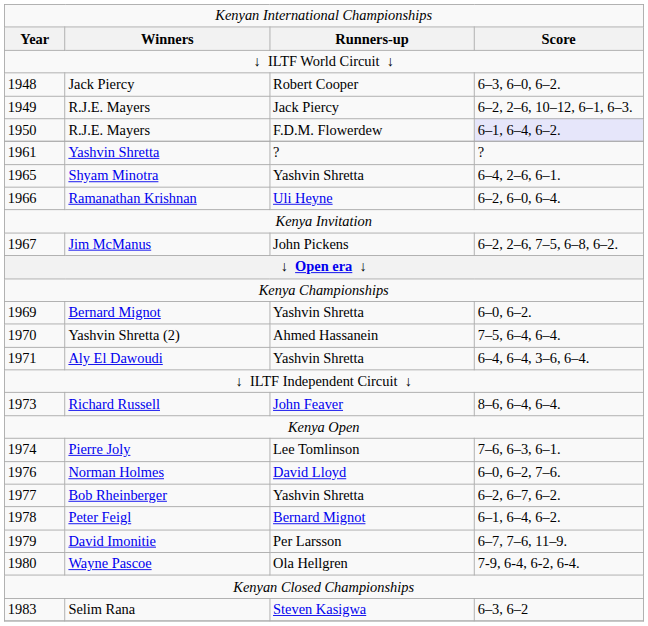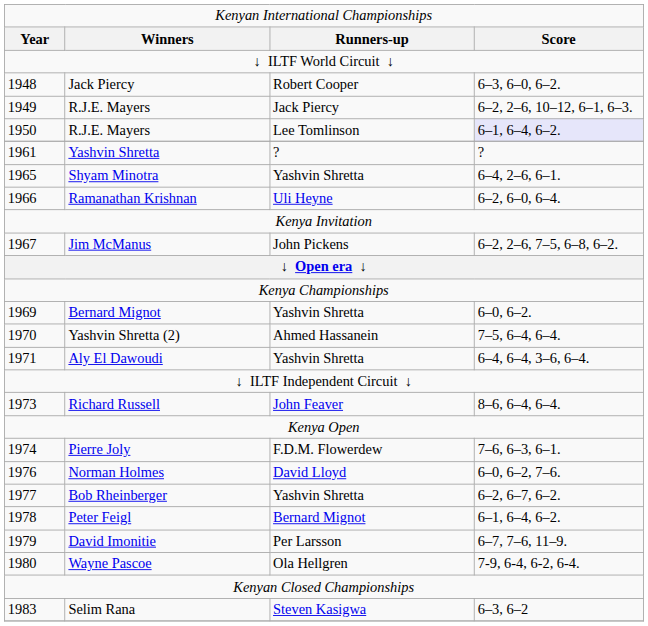(328, 130) F.D.M. Flowerdew -> (316, 130) Lee Tomlinson
(316, 449) Lee Tomlinson -> (328, 449) F.D.M. Flowerdew
